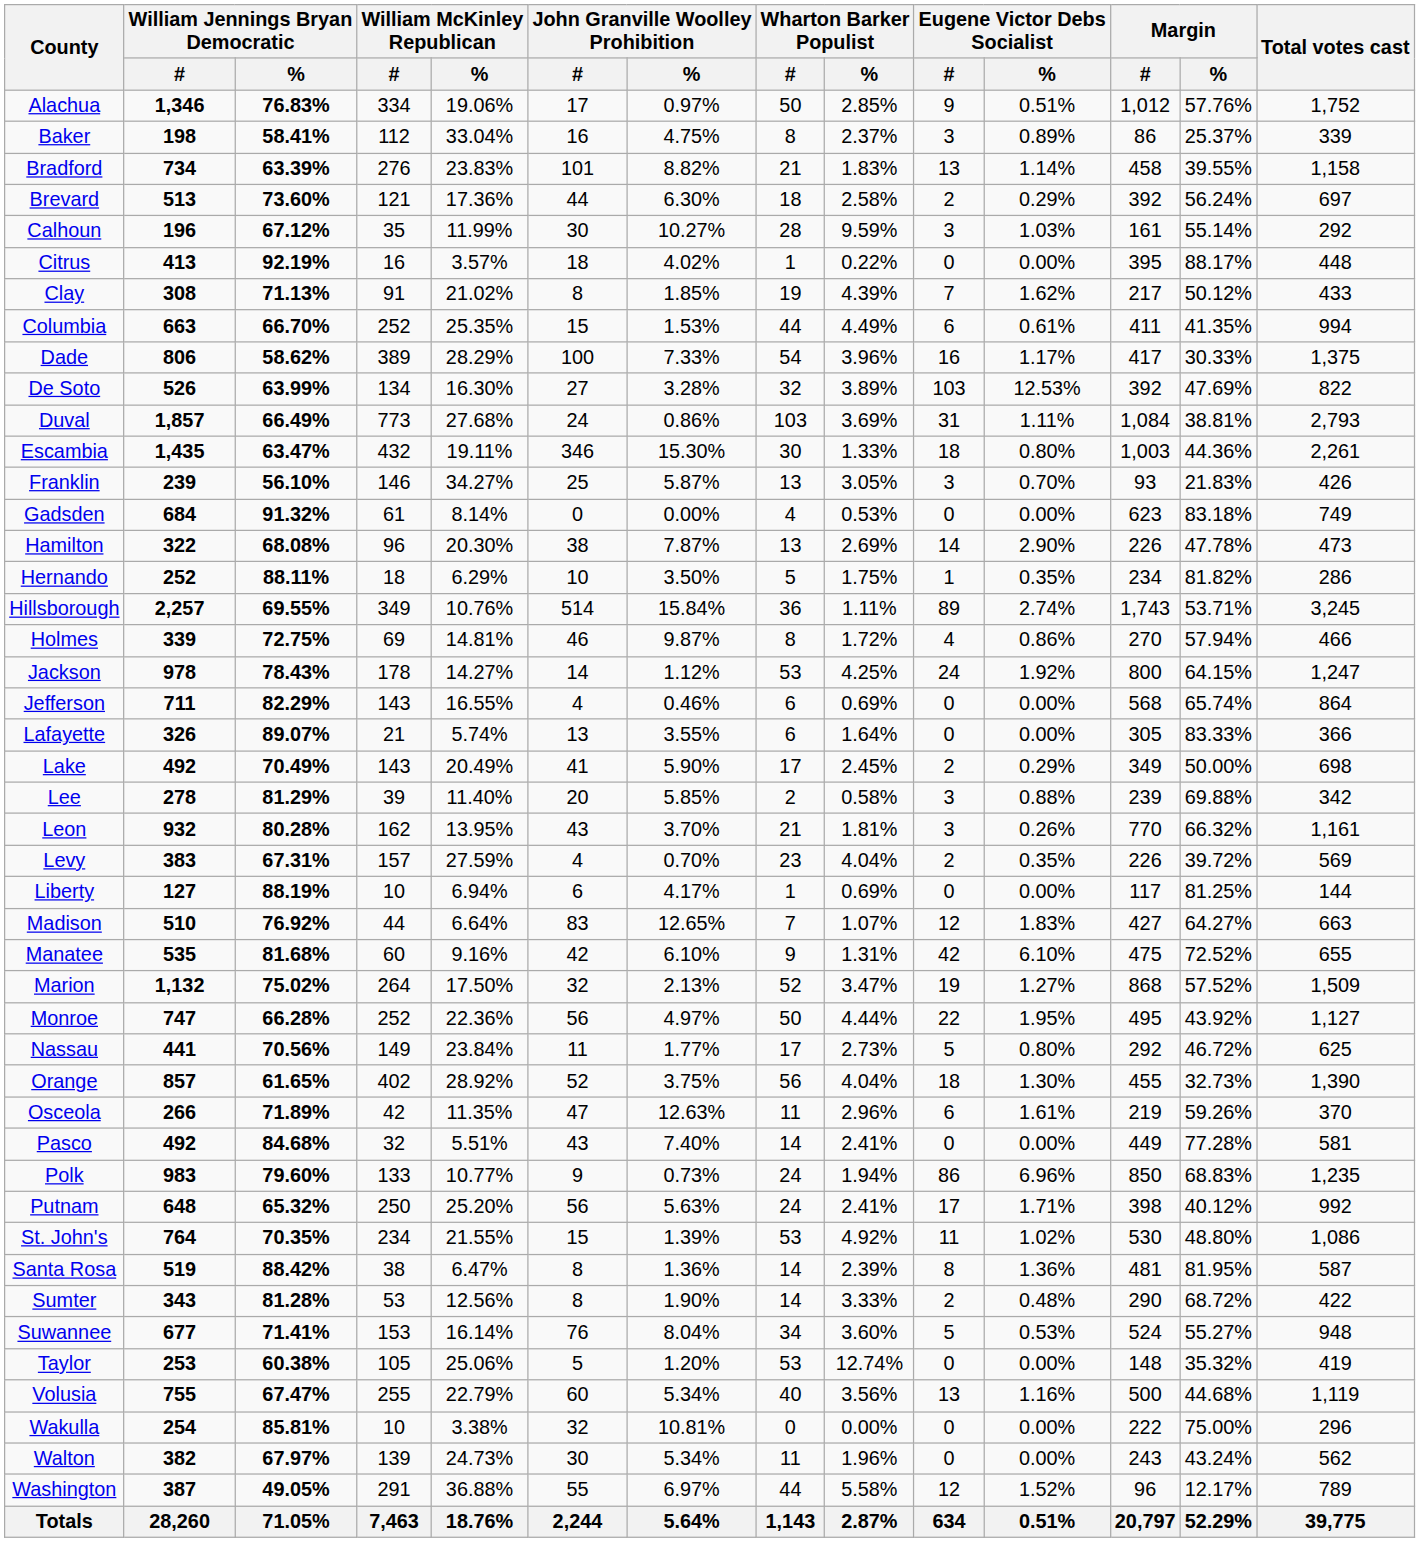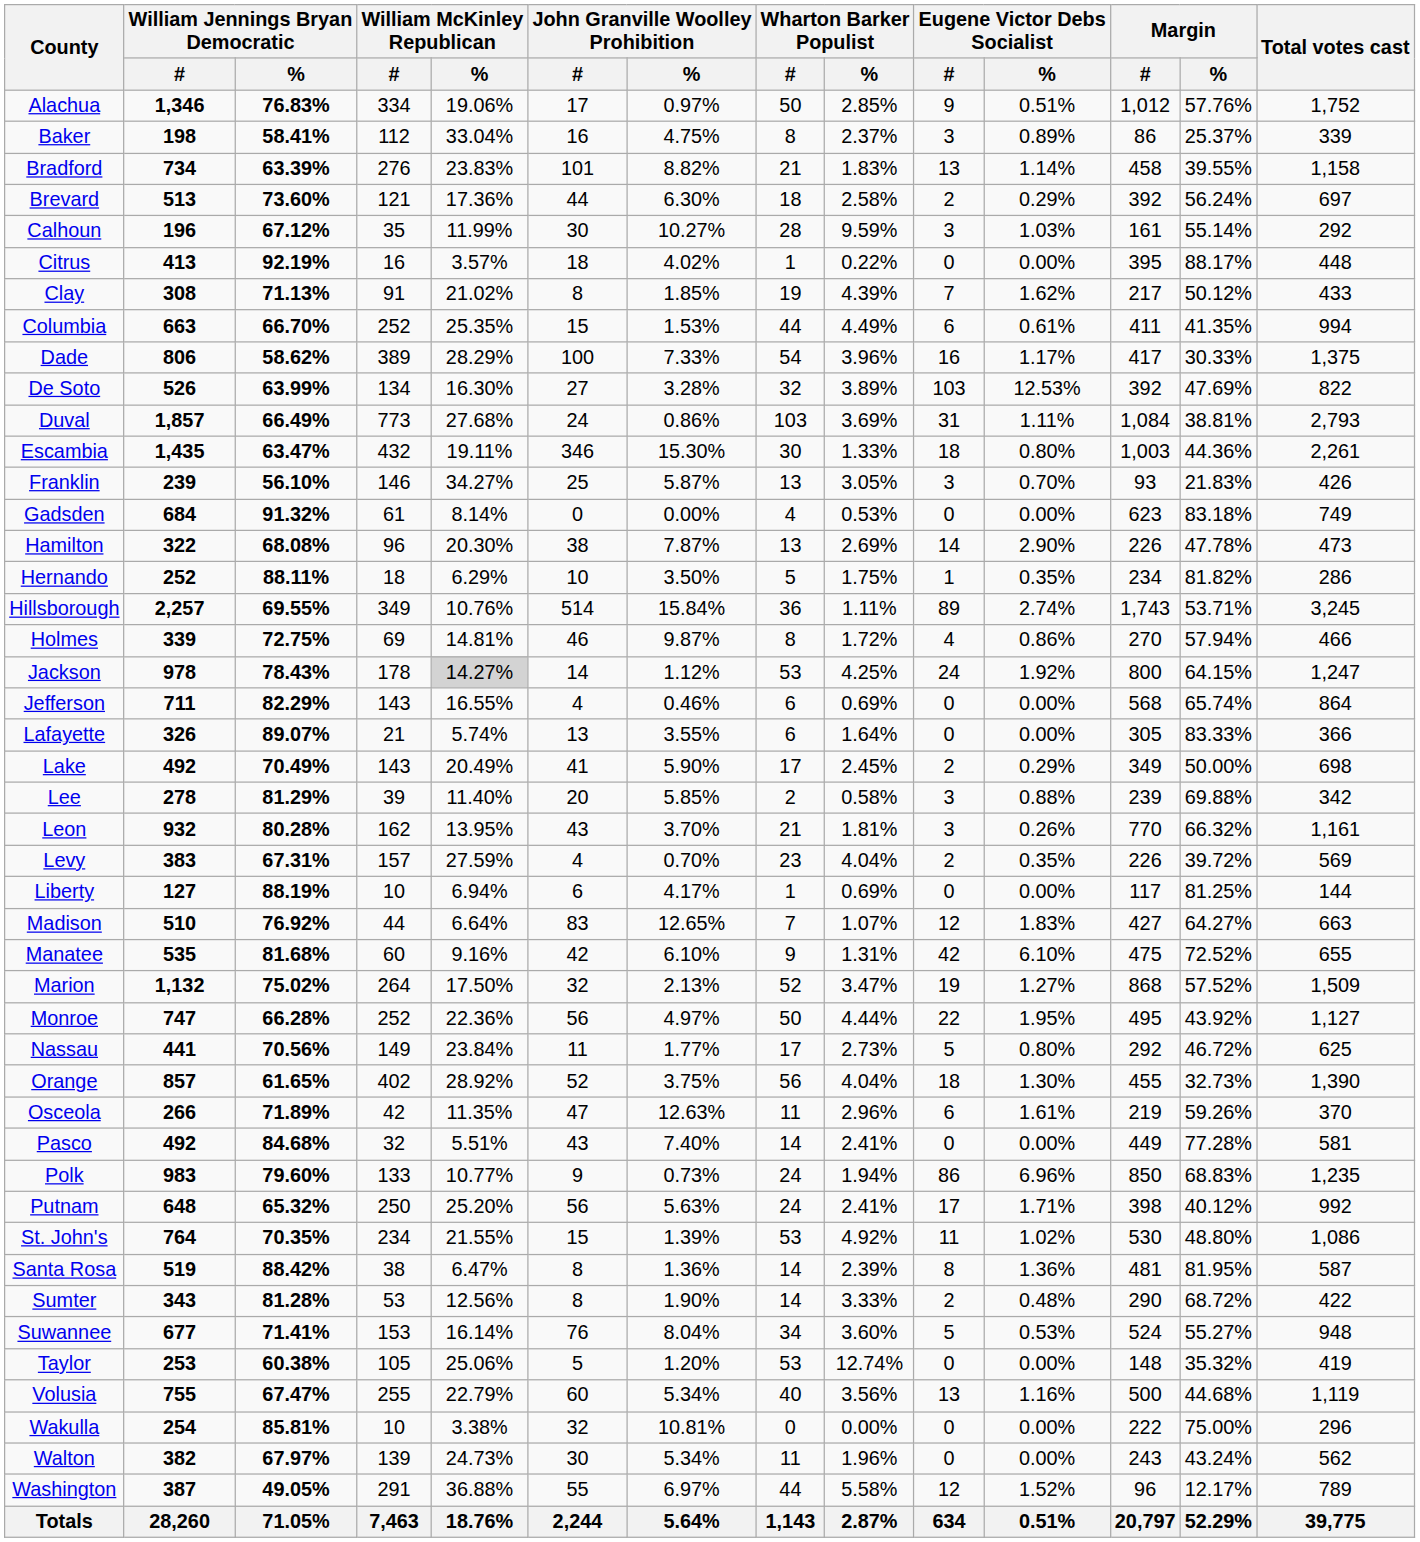(480, 671) no background -> (480, 671) lightgrey background
